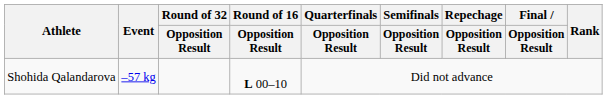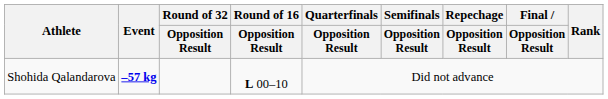(139, 76) normal -> (139, 76) bold
